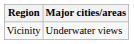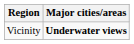(84, 30) normal -> (86, 30) bold
